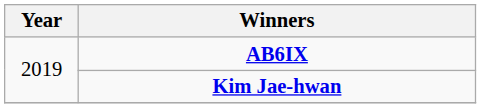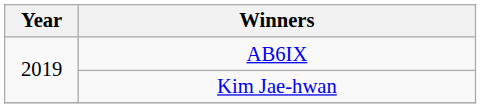(277, 53) bold -> (277, 53) normal
(277, 86) bold -> (277, 86) normal
